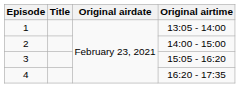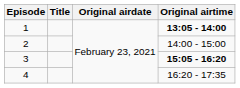(197, 28) normal -> (197, 28) bold
(197, 59) normal -> (197, 59) bold
